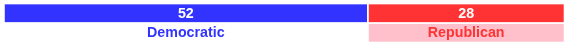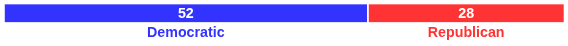(466, 32) pink background -> (466, 32) no background
